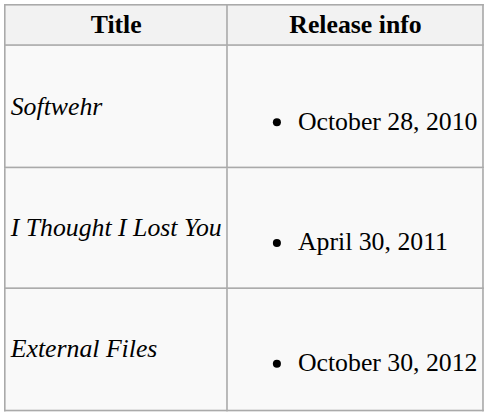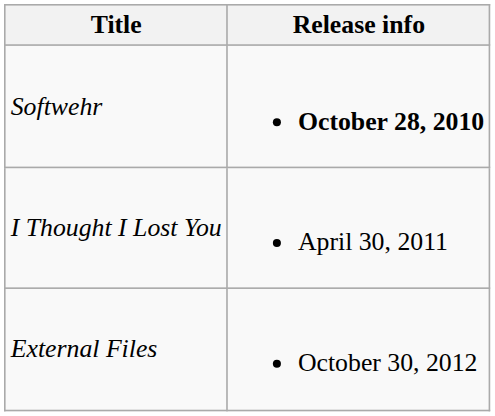(356, 121) normal -> (359, 121) bold
